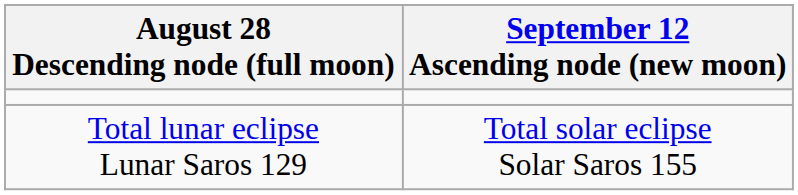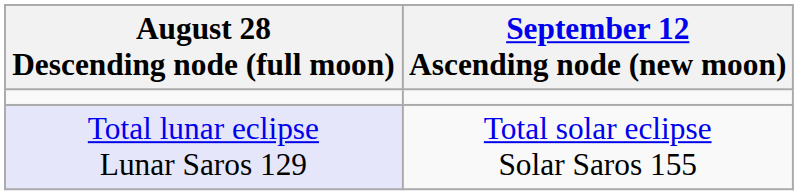(203, 146) no background -> (203, 146) lavender background
